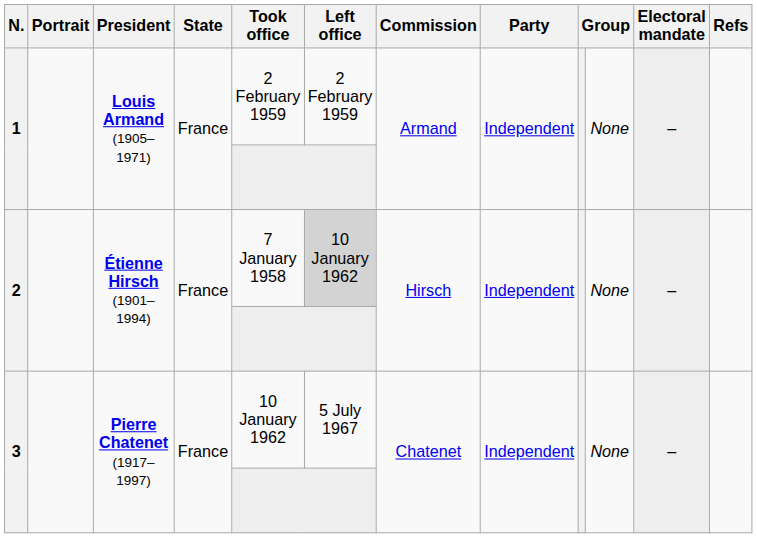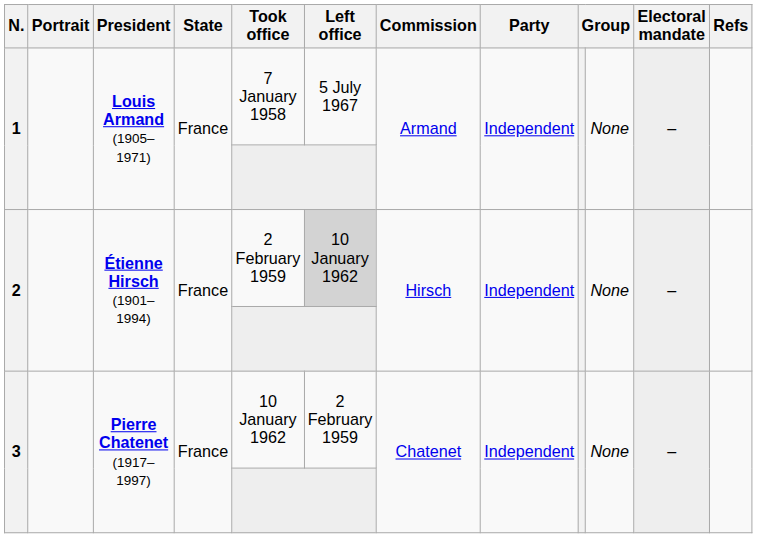(268, 96) 2 February 1959 -> (268, 96) 7 January 1958
(340, 96) 2 February 1959 -> (340, 96) 5 July 1967
(268, 258) 7 January 1958 -> (268, 258) 2 February 1959
(340, 419) 5 July 1967 -> (340, 419) 2 February 1959
